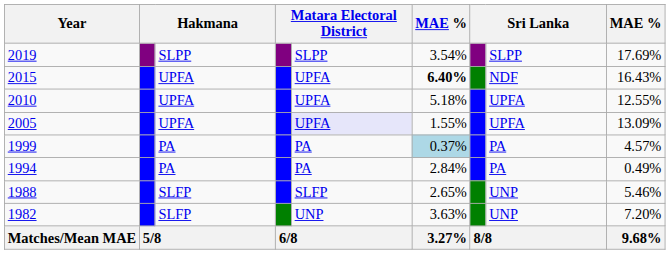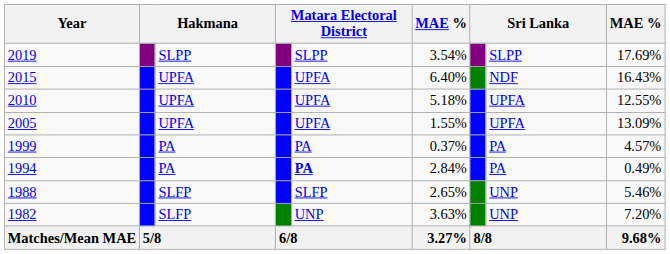(447, 77) bold -> (448, 77) normal
(313, 123) lavender background -> (313, 123) no background
(448, 146) lightblue background -> (448, 146) no background
(303, 169) normal -> (304, 169) bold
